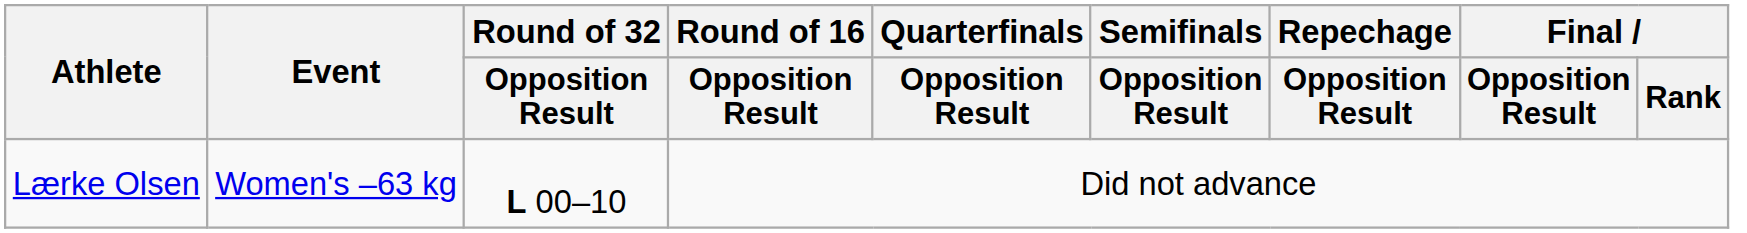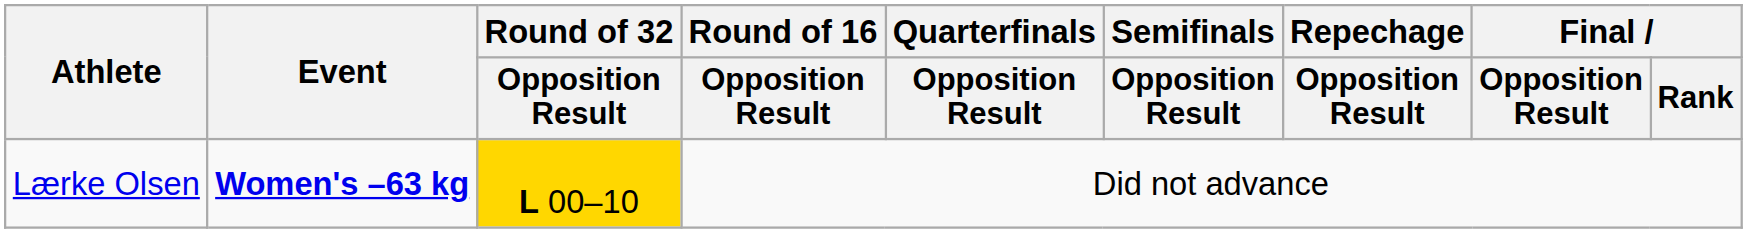(336, 184) normal -> (342, 184) bold
(566, 202) no background -> (579, 202) gold background
